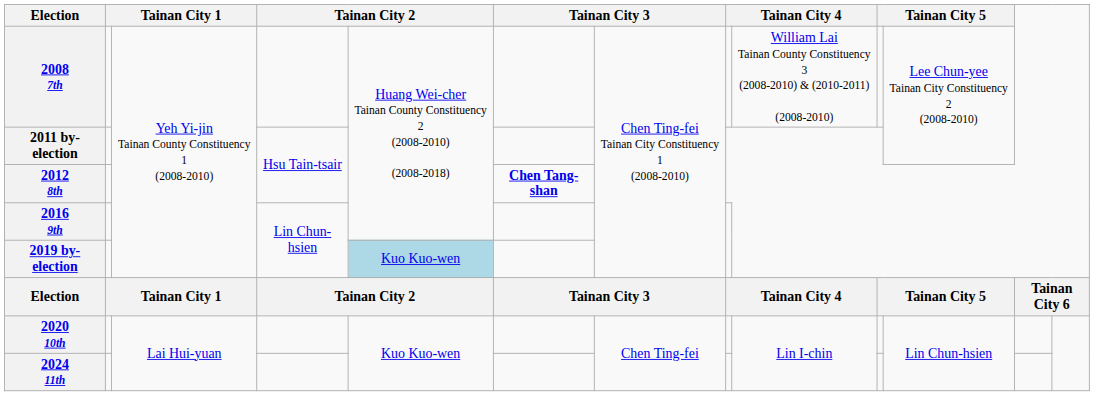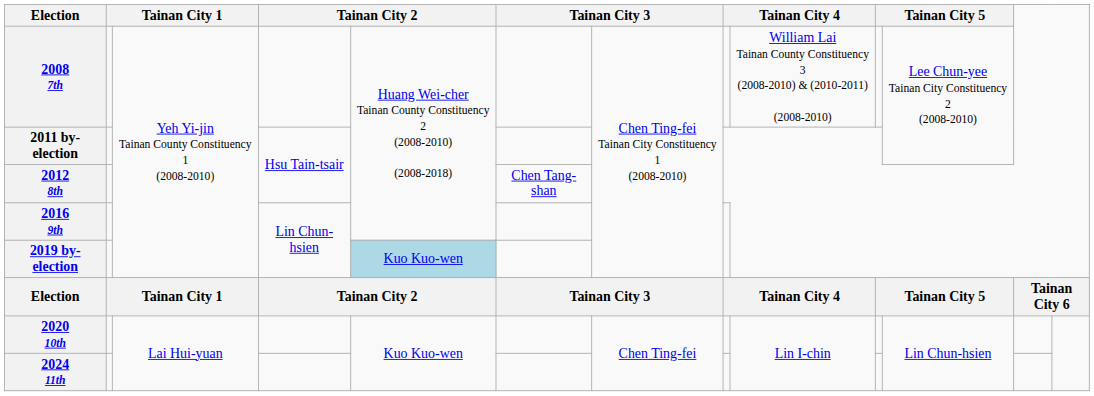(544, 183) bold -> (544, 183) normal
